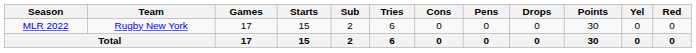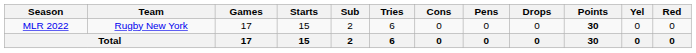(593, 26) normal -> (593, 26) bold
